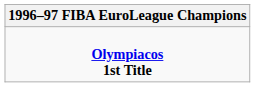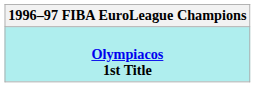(127, 62) no background -> (127, 62) paleturquoise background
